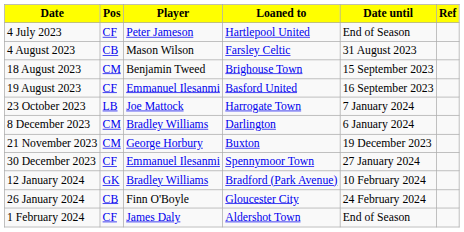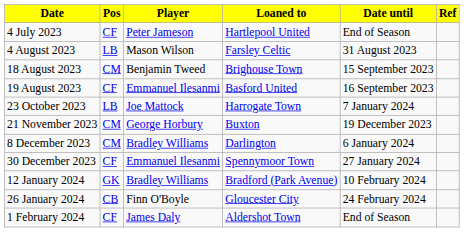(110, 50) CB -> (110, 50) LB
rows swapped: (52, 143) <-> (49, 124)
